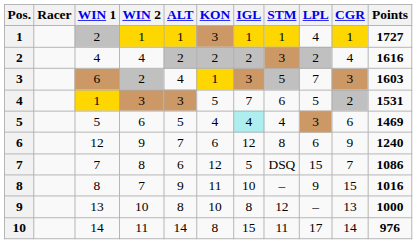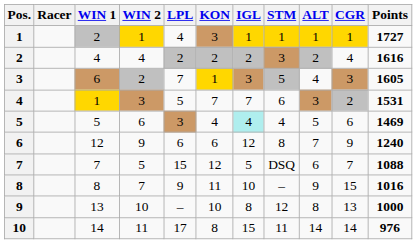columns swapped: (180, 15) <-> (316, 15)
(390, 79) 1603 -> (390, 79) 1605
(215, 100) 5 -> (215, 100) 7
(142, 164) 8 -> (142, 164) 5
(390, 164) 1086 -> (390, 164) 1088
